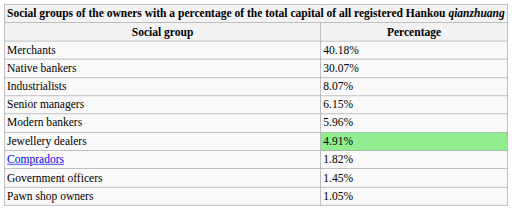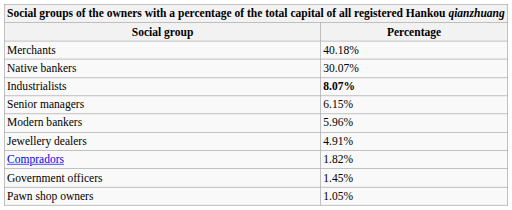(338, 86) normal -> (339, 86) bold
(338, 141) lightgreen background -> (338, 141) no background
